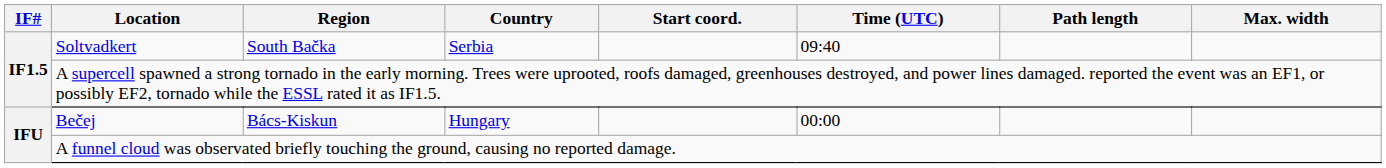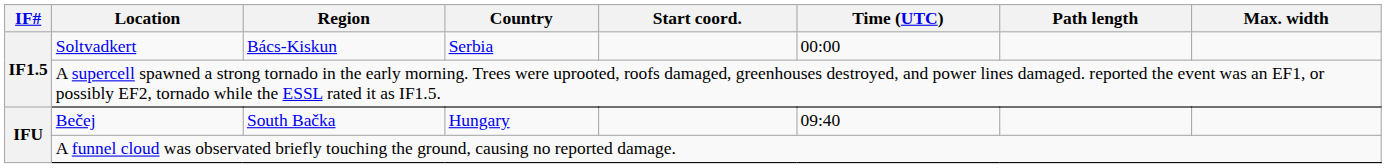(291, 45) South Bačka -> (292, 45) Bács-Kiskun
(820, 45) 09:40 -> (820, 45) 00:00
(292, 120) Bács-Kiskun -> (291, 120) South Bačka
(820, 120) 00:00 -> (820, 120) 09:40
